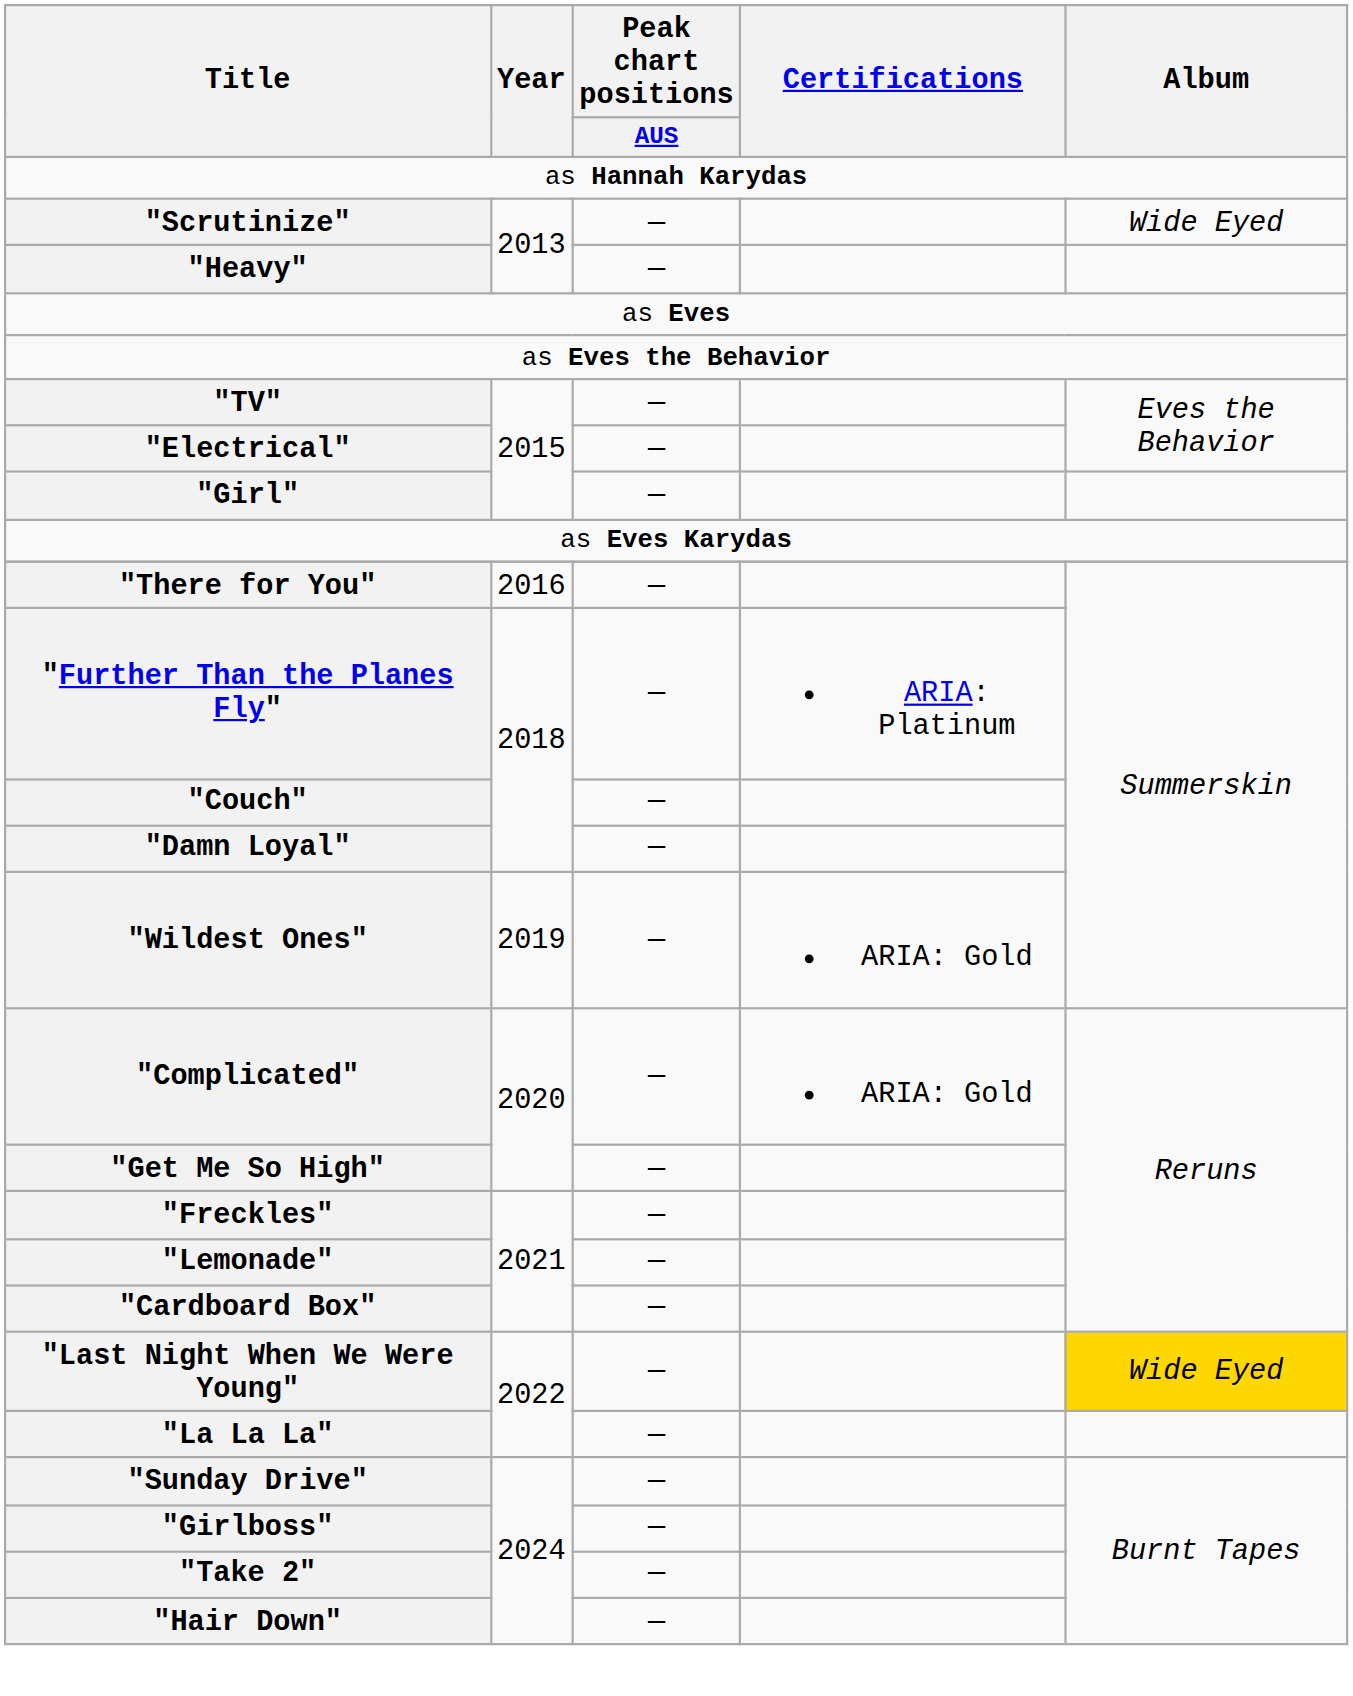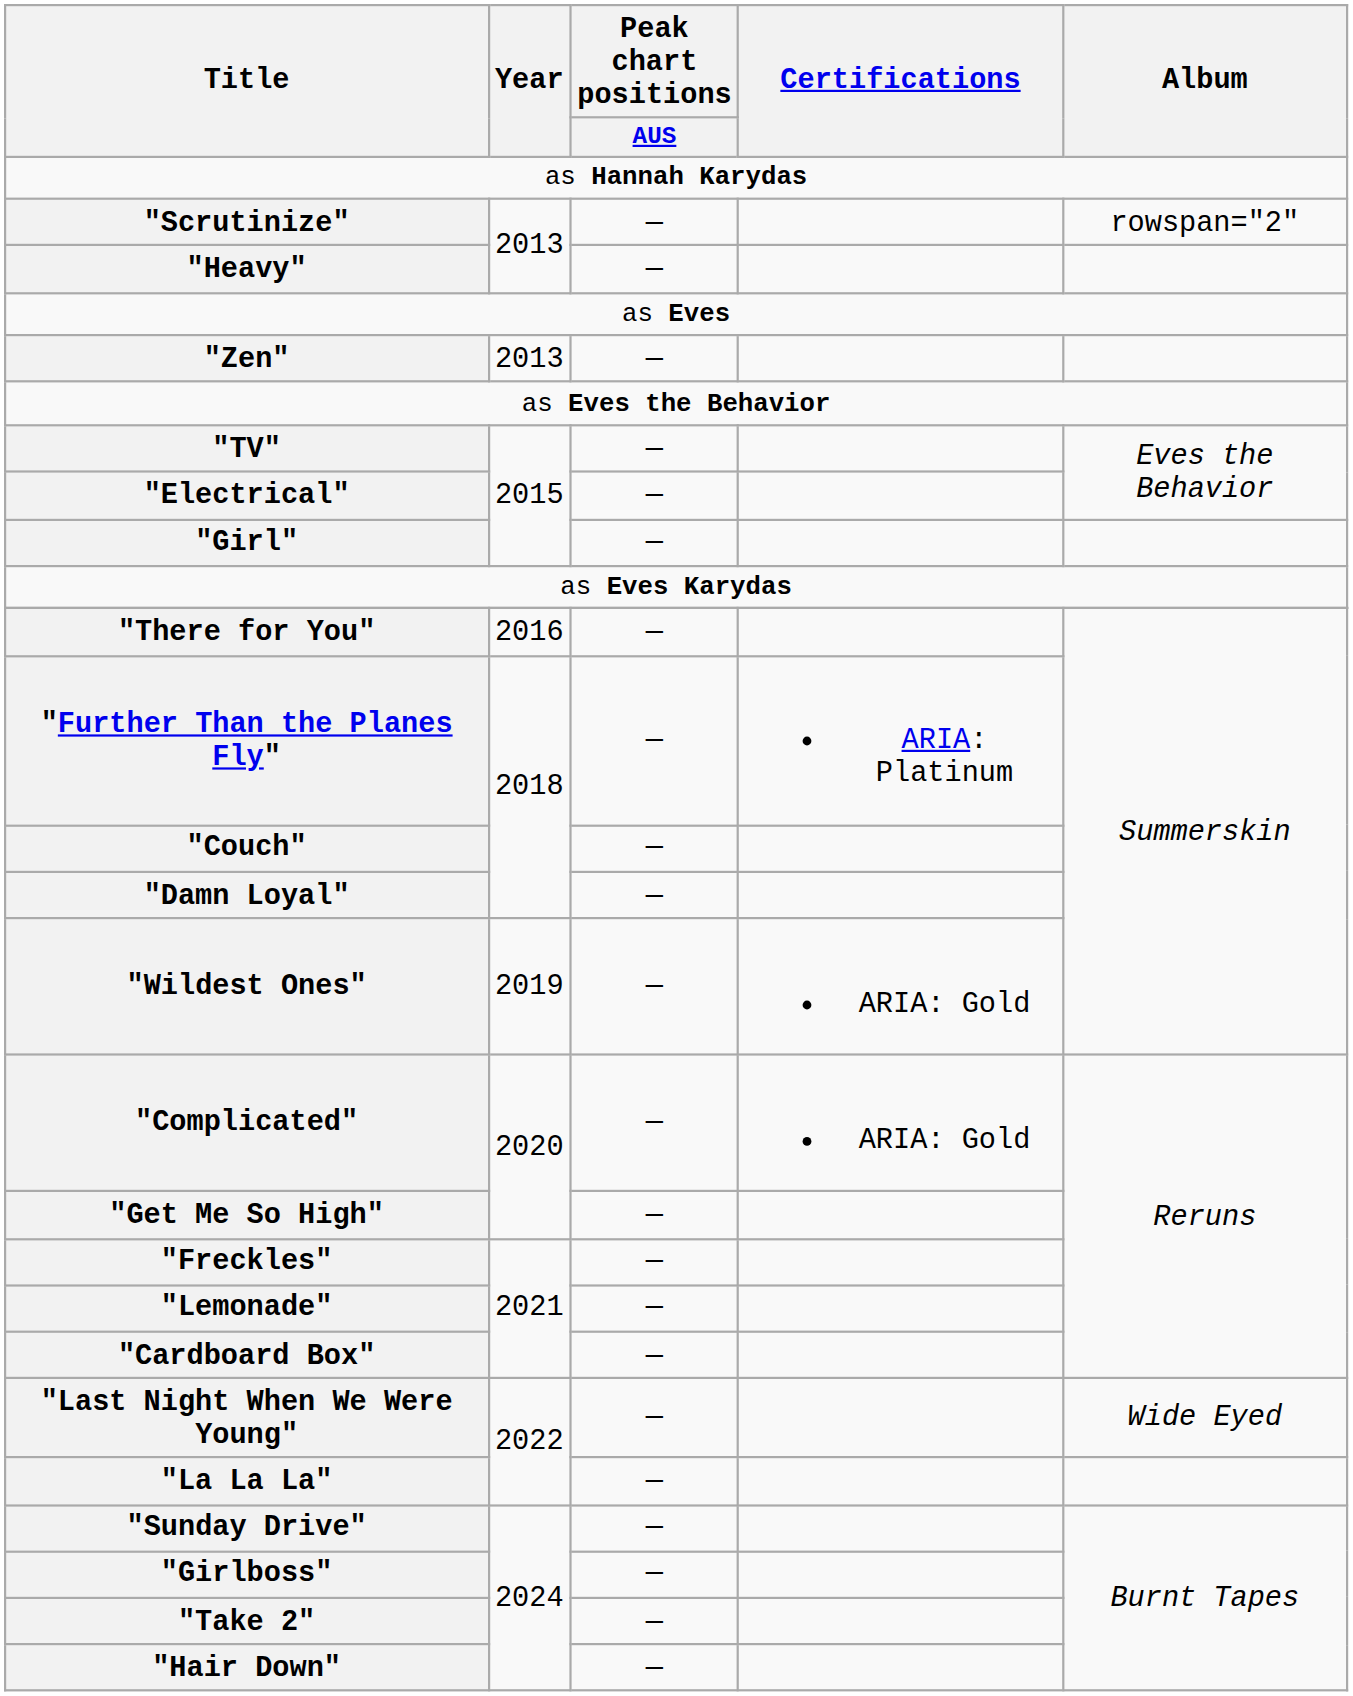(1206, 223) Wide Eyed -> (1205, 223) rowspan="2"
+ row: (247, 359)
(1206, 1372) gold background -> (1205, 1418) no background
